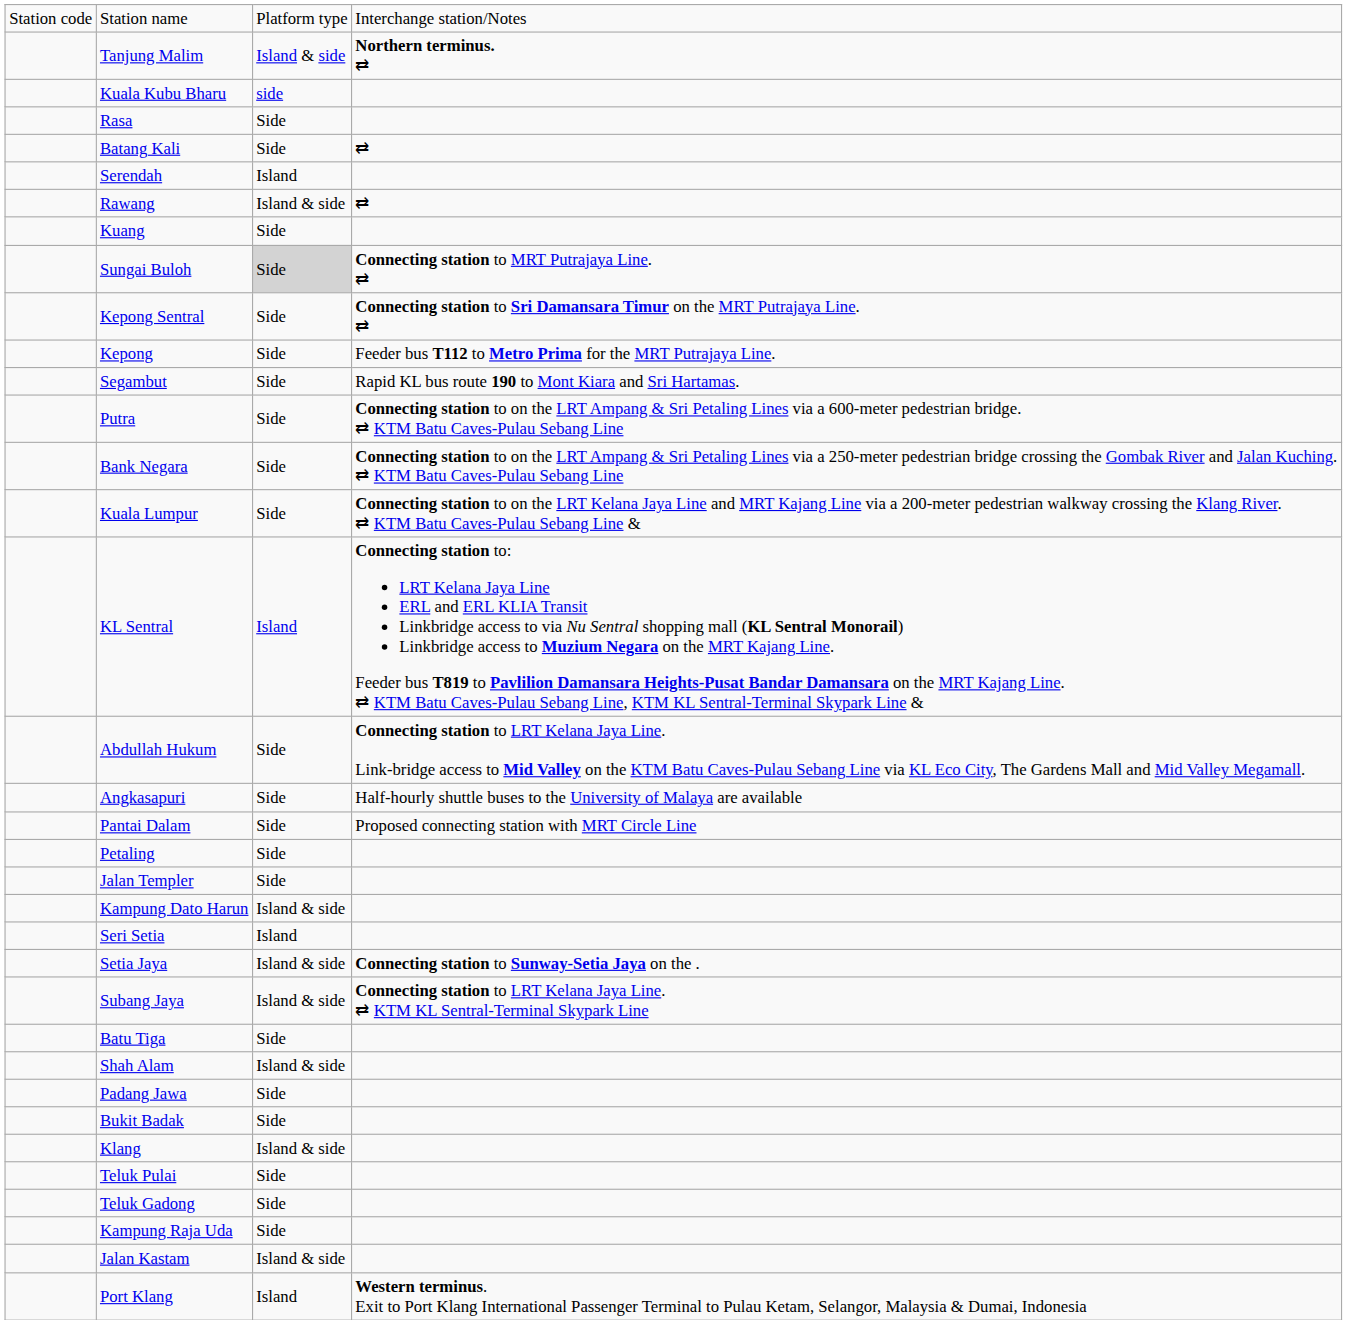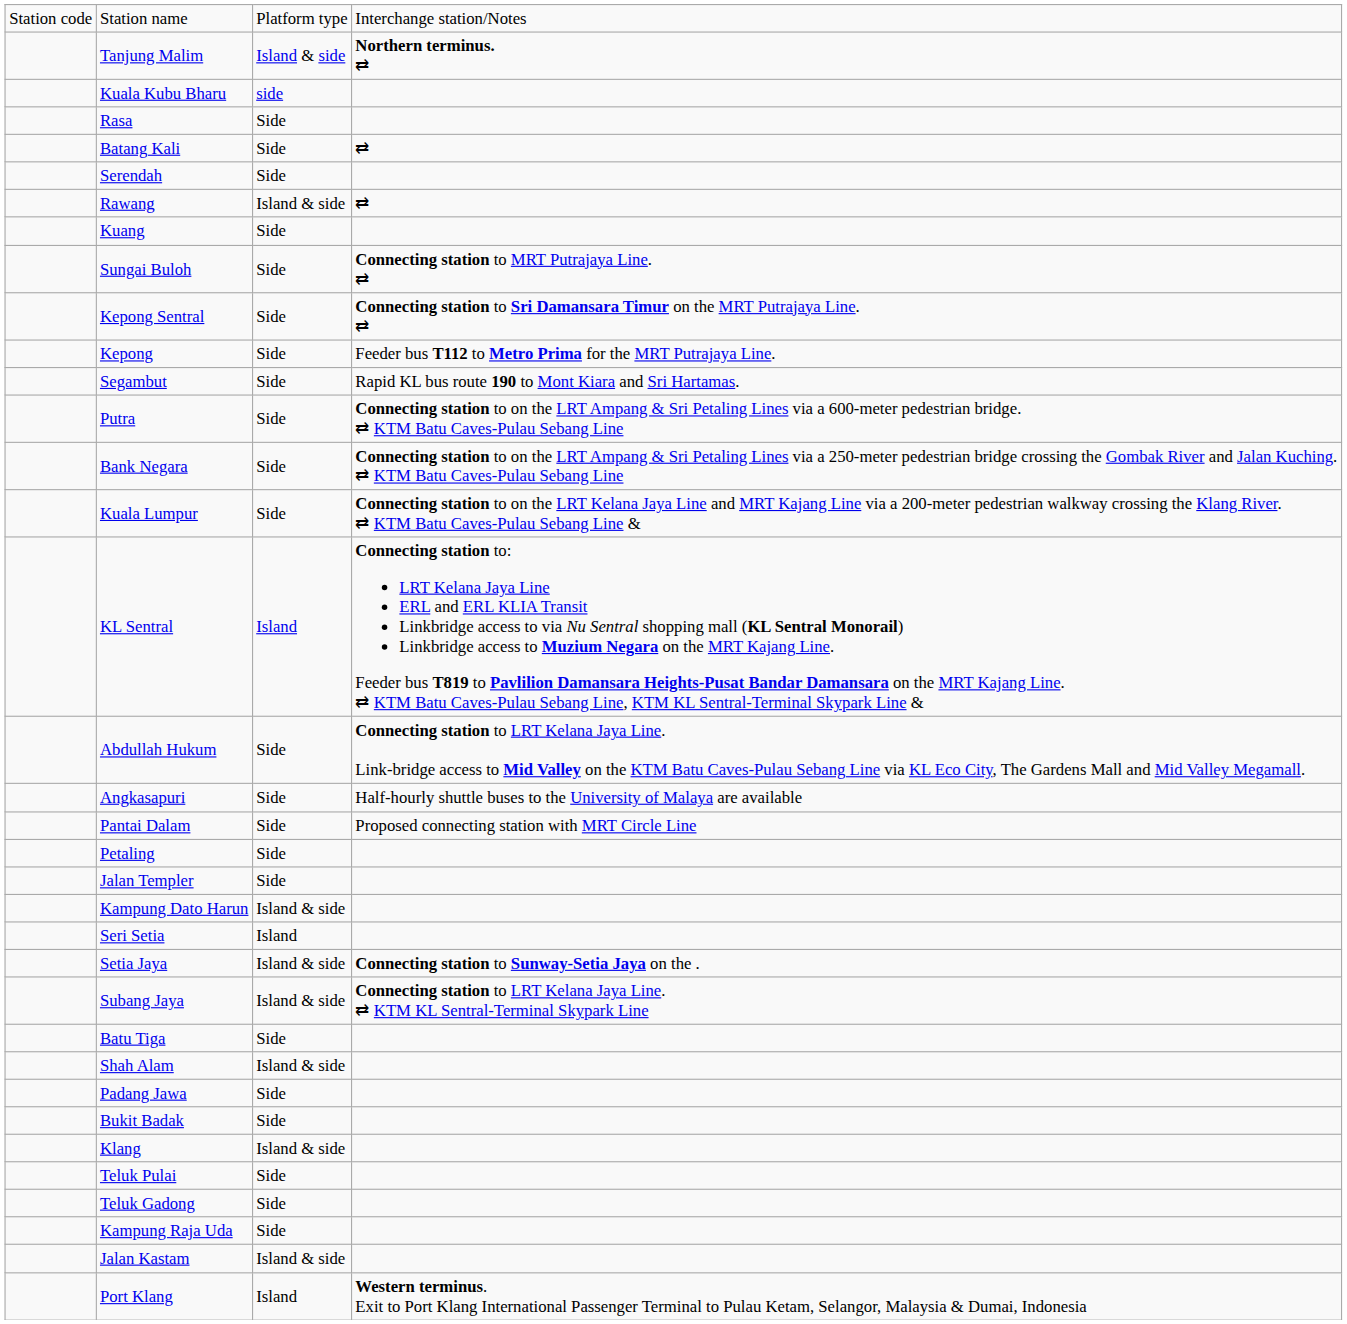(277, 176) Island -> (271, 176) Side
(271, 268) lightgrey background -> (271, 268) no background
